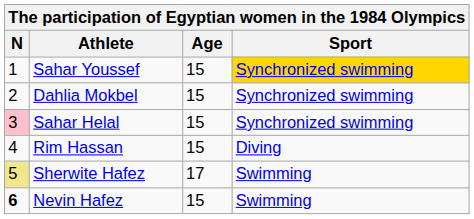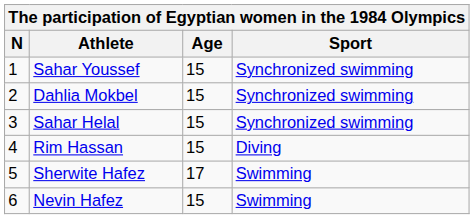(324, 69) gold background -> (324, 69) no background
(13, 122) pink background -> (13, 122) no background
(13, 174) khaki background -> (13, 174) no background
(13, 200) bold -> (13, 200) normal
